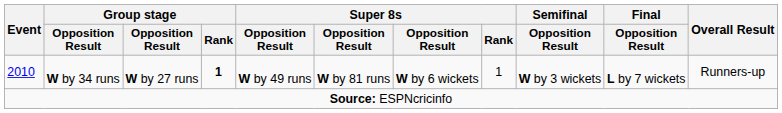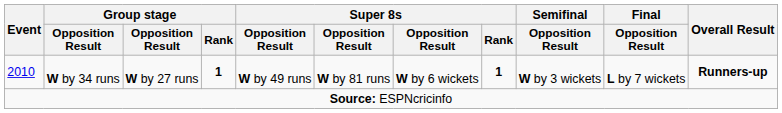(499, 72) normal -> (499, 72) bold
(733, 72) normal -> (733, 72) bold
